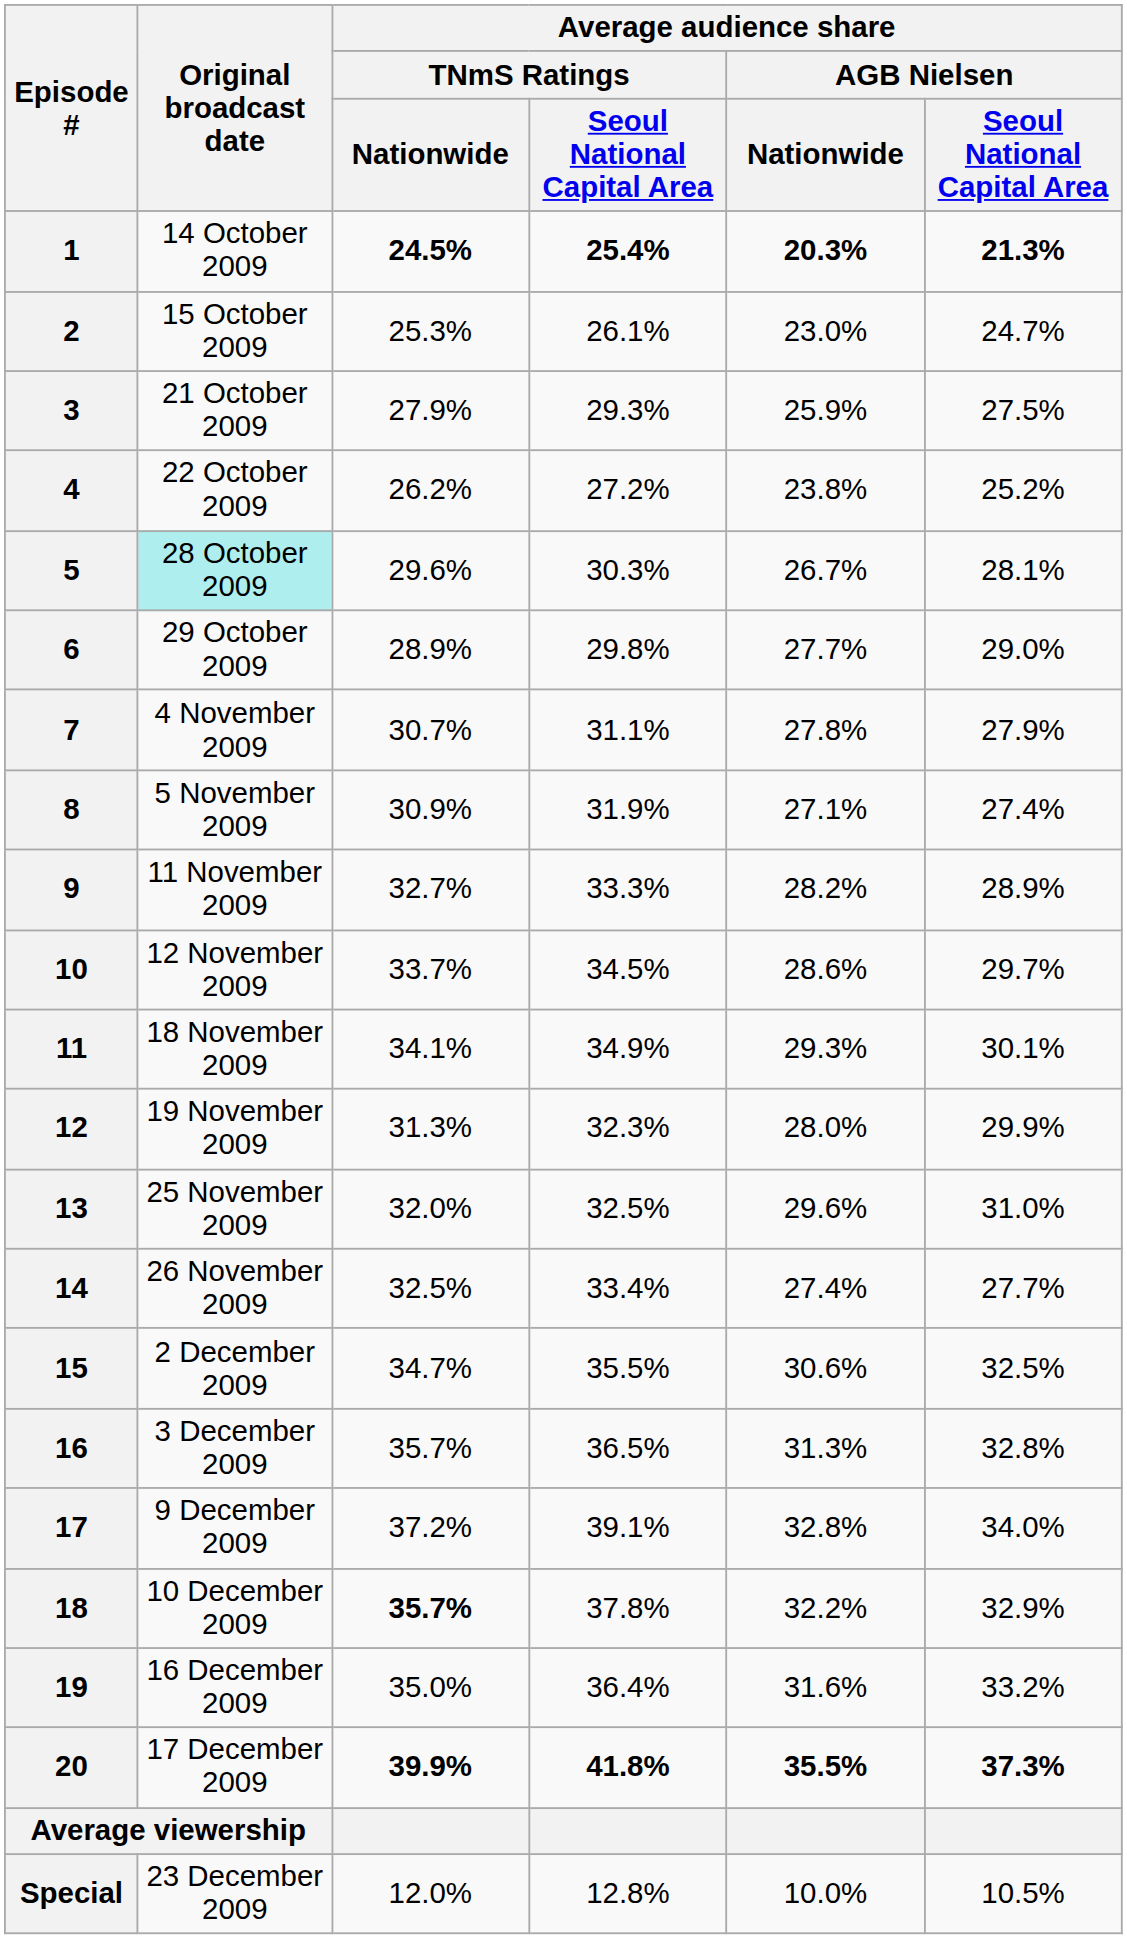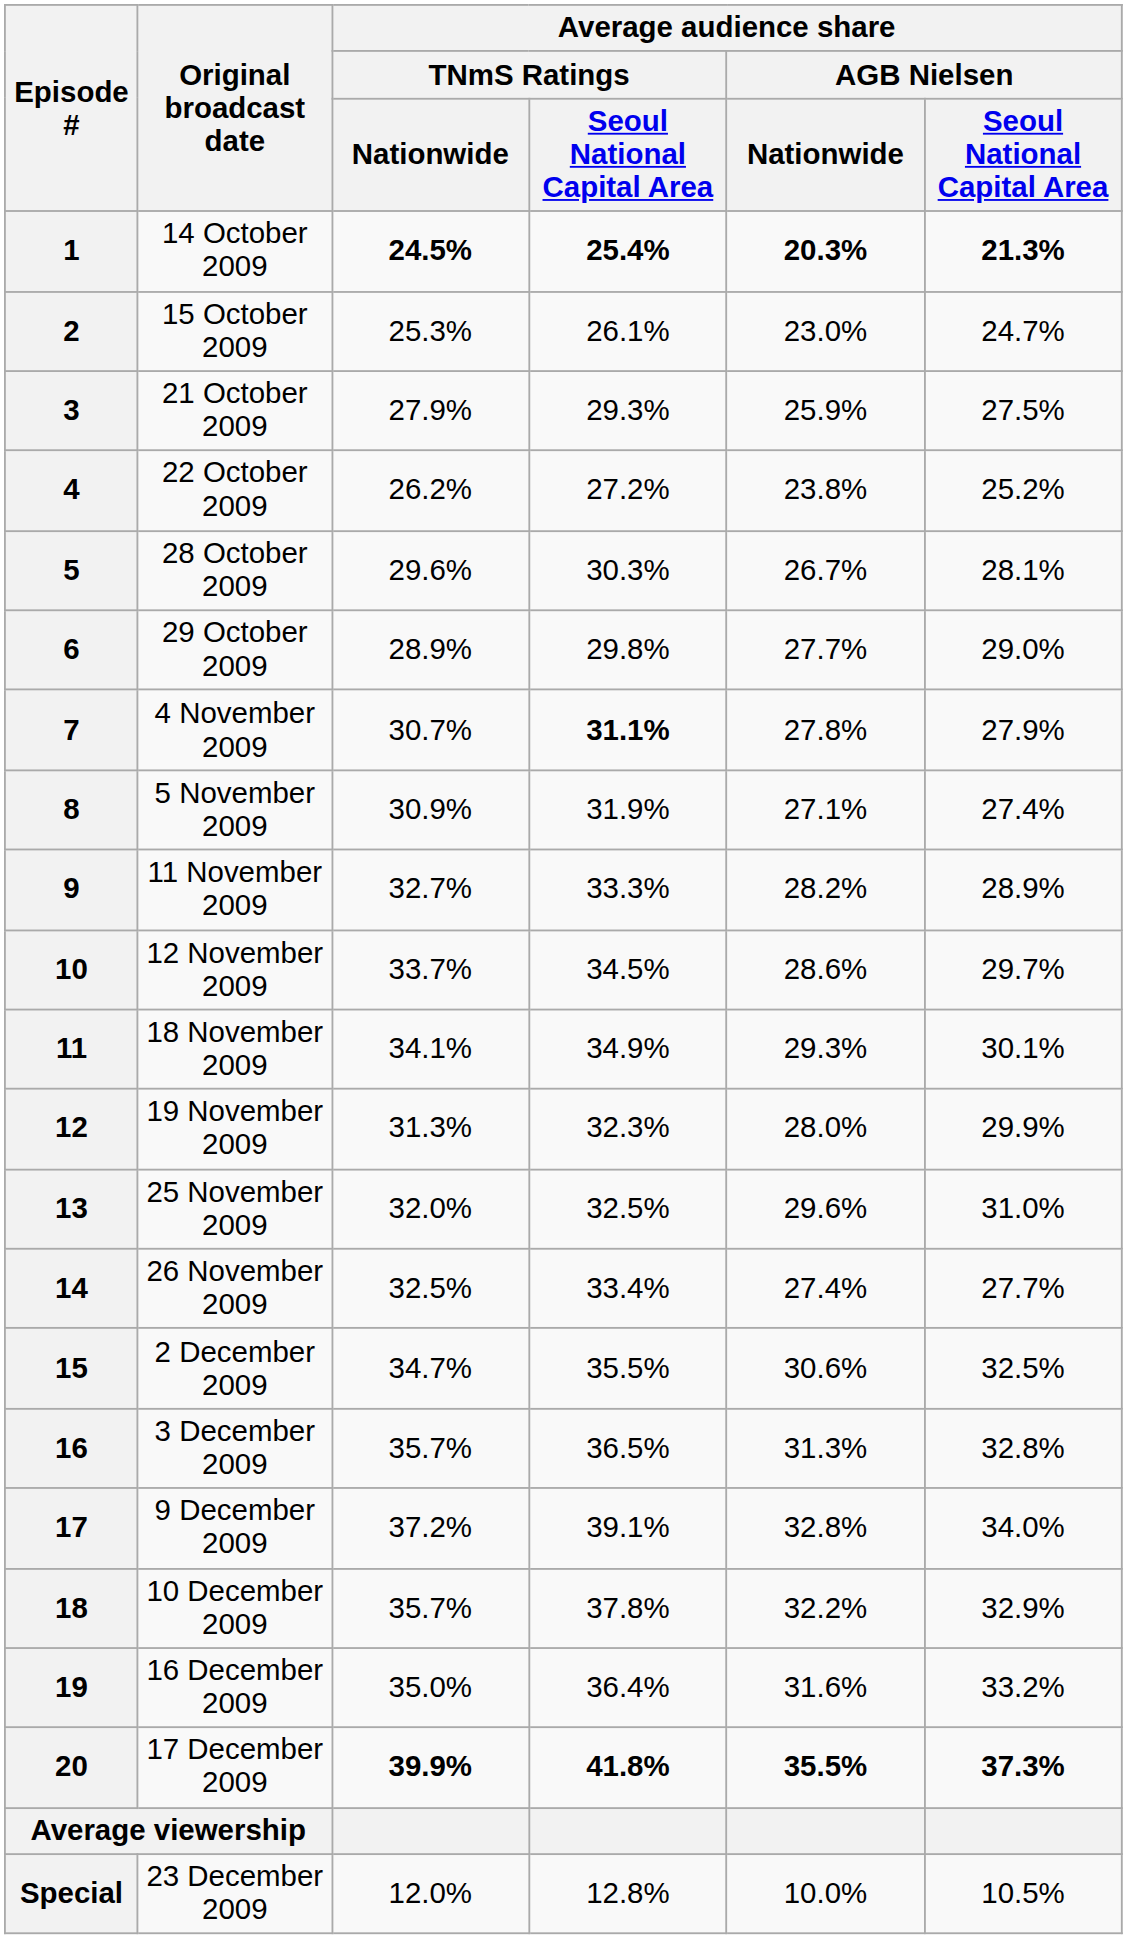(235, 569) paleturquoise background -> (235, 569) no background
(628, 729) normal -> (628, 729) bold
(430, 1607) bold -> (430, 1607) normal
